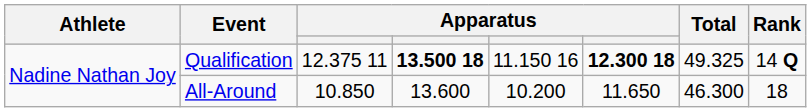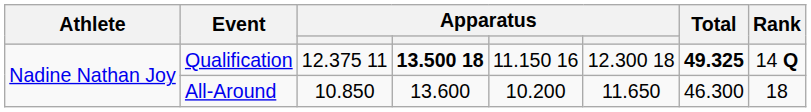(631, 60) bold -> (631, 60) normal
(714, 60) normal -> (714, 60) bold
